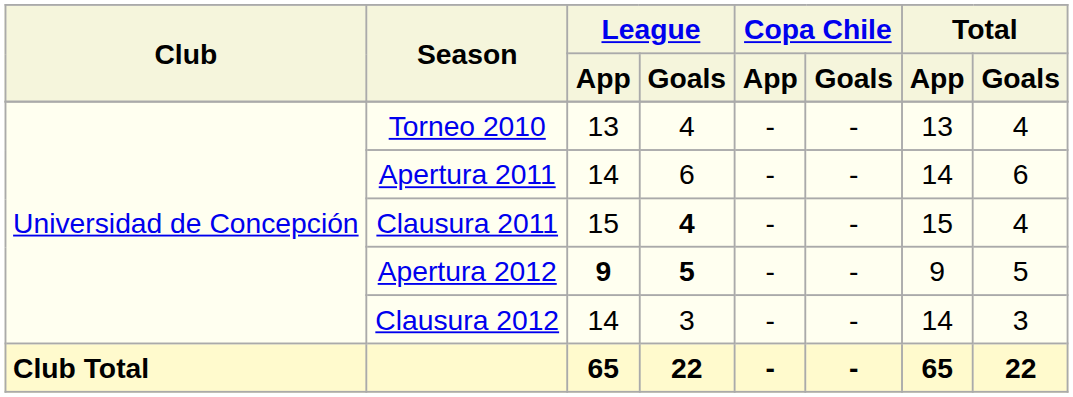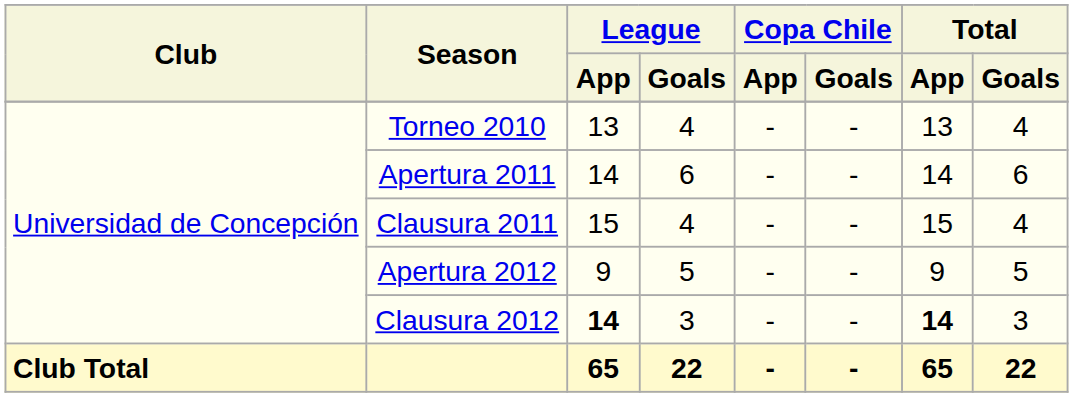(687, 223) bold -> (687, 223) normal
(603, 271) bold -> (603, 271) normal
(687, 271) bold -> (687, 271) normal
(603, 319) normal -> (603, 319) bold
(937, 319) normal -> (937, 319) bold
